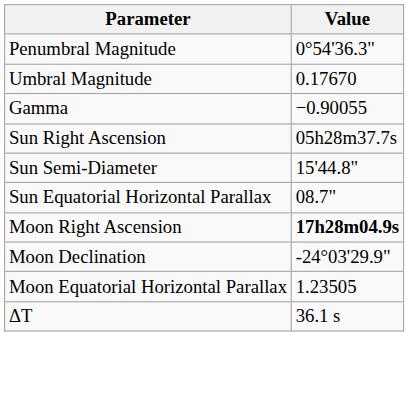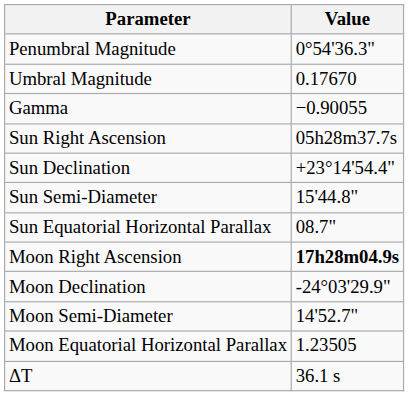+ row: (69, 167)
+ row: (91, 316)
